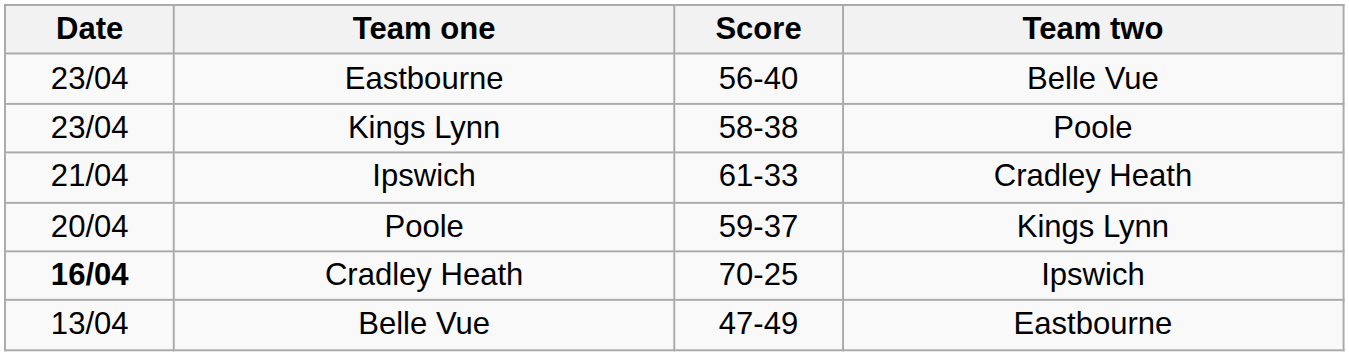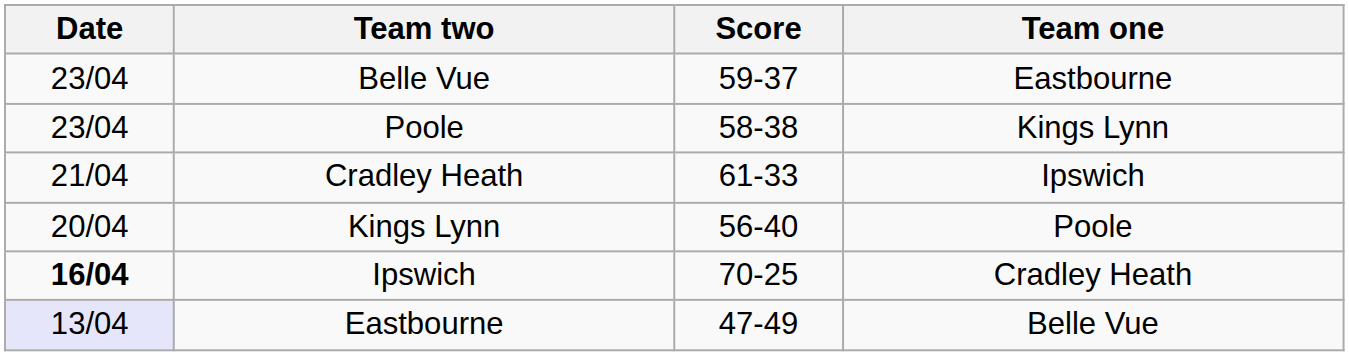columns swapped: (424, 29) <-> (1093, 29)
(759, 78) 56-40 -> (759, 78) 59-37
(759, 226) 59-37 -> (759, 226) 56-40
(90, 324) no background -> (90, 324) lavender background
